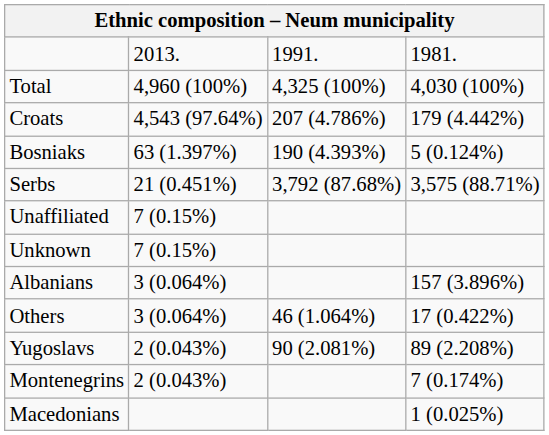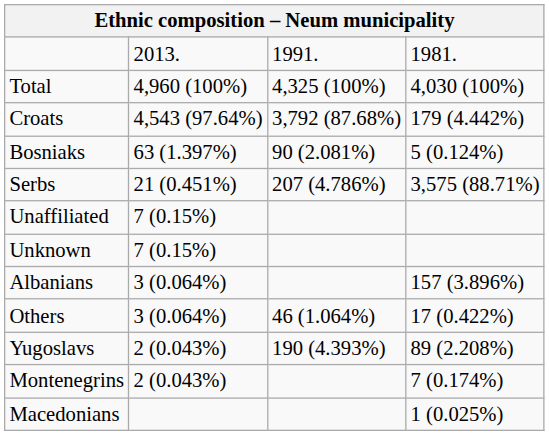(329, 119) 207 (4.786%) -> (337, 119) 3,792 (87.68%)
(329, 151) 190 (4.393%) -> (324, 151) 90 (2.081%)
(337, 184) 3,792 (87.68%) -> (329, 184) 207 (4.786%)
(324, 348) 90 (2.081%) -> (329, 348) 190 (4.393%)
